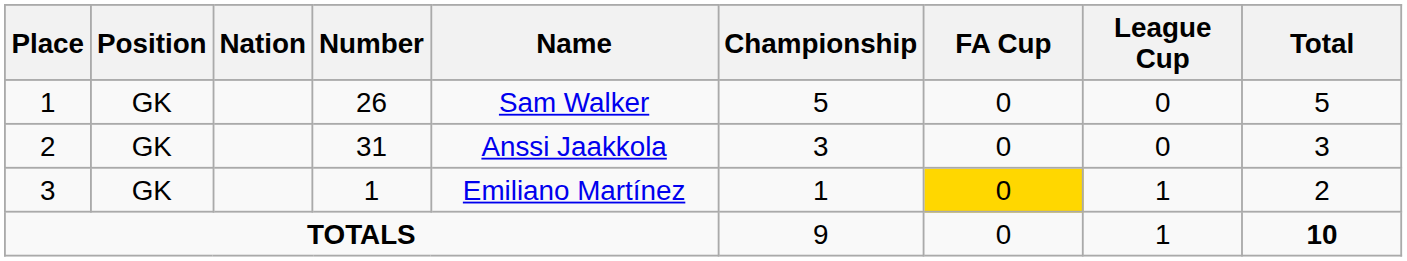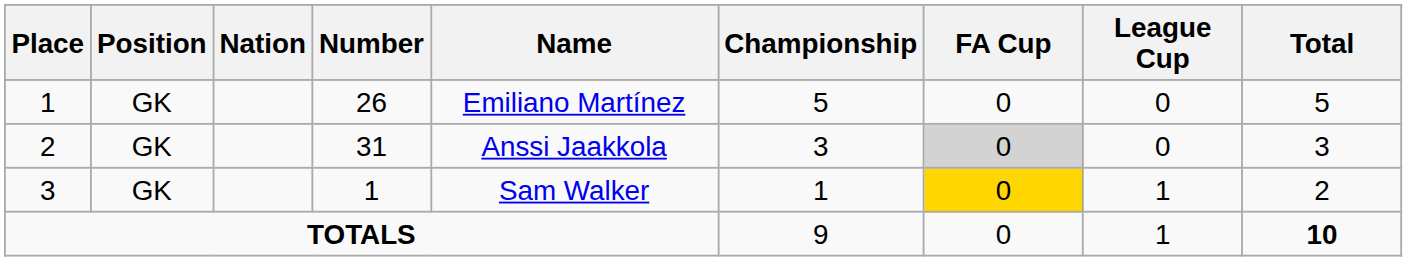(574, 102) Sam Walker -> (574, 102) Emiliano Martínez
(1003, 146) no background -> (1003, 146) lightgrey background
(574, 190) Emiliano Martínez -> (574, 190) Sam Walker
